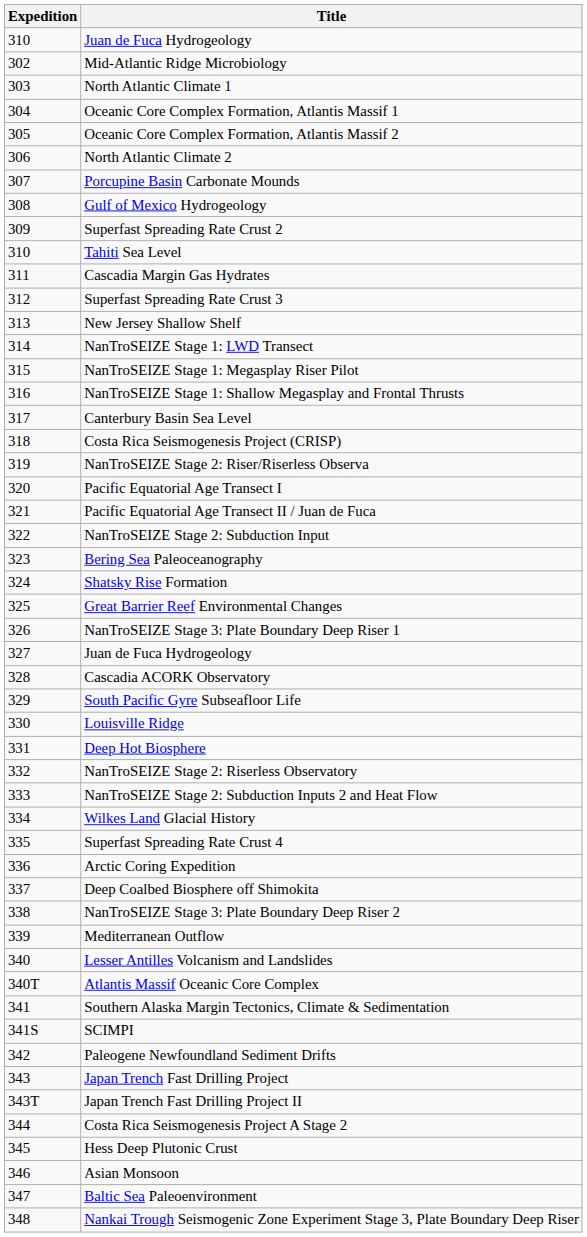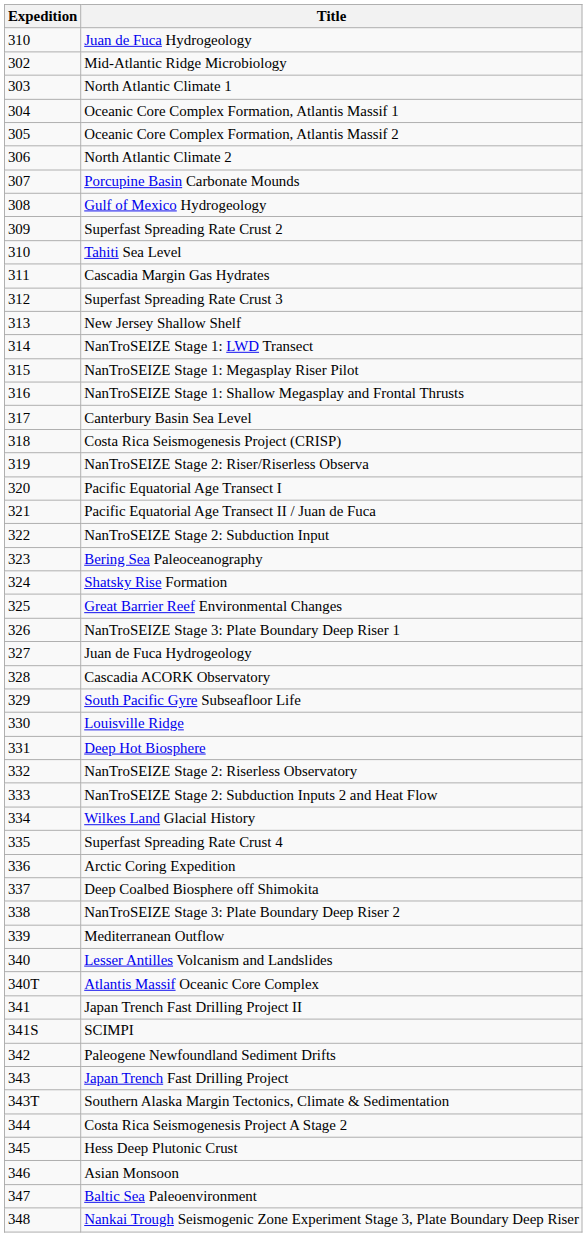(267, 1007) Southern Alaska Margin Tectonics, Climate & Sedimentation -> (193, 1007) Japan Trench Fast Drilling Project II
(193, 1101) Japan Trench Fast Drilling Project II -> (267, 1101) Southern Alaska Margin Tectonics, Climate & Sedimentation
